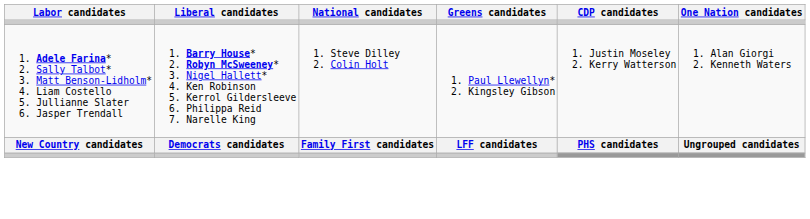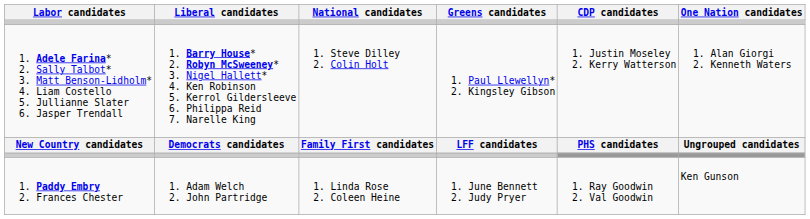+ row: (79, 192)
